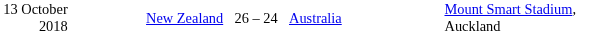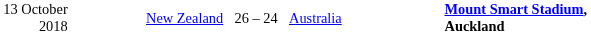(510, 18) normal -> (516, 18) bold
